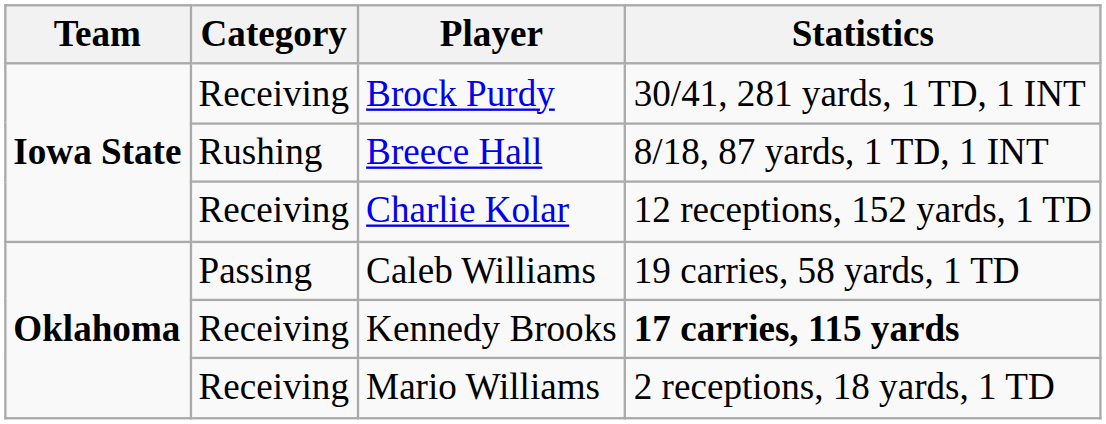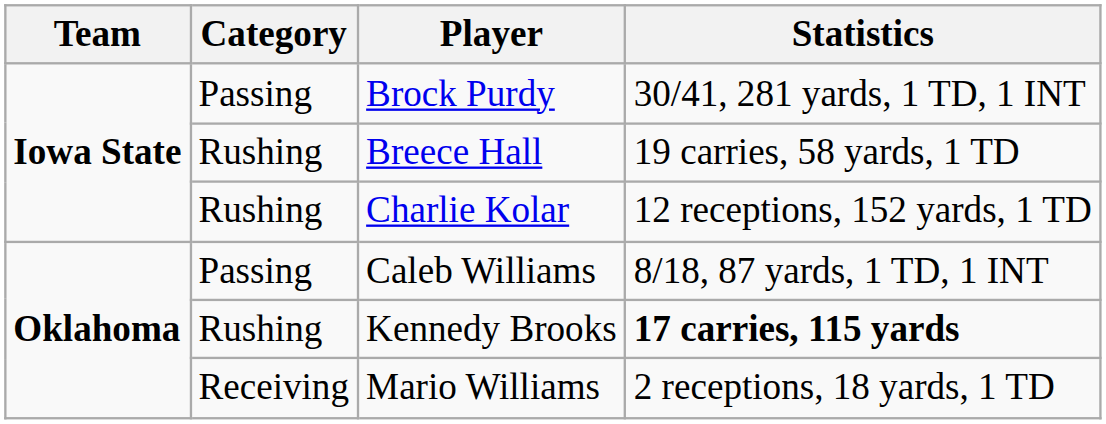(274, 92) Receiving -> (255, 92) Passing
(841, 151) 8/18, 87 yards, 1 TD, 1 INT -> (827, 151) 19 carries, 58 yards, 1 TD
(274, 210) Receiving -> (260, 210) Rushing
(827, 269) 19 carries, 58 yards, 1 TD -> (841, 269) 8/18, 87 yards, 1 TD, 1 INT
(274, 328) Receiving -> (260, 328) Rushing
